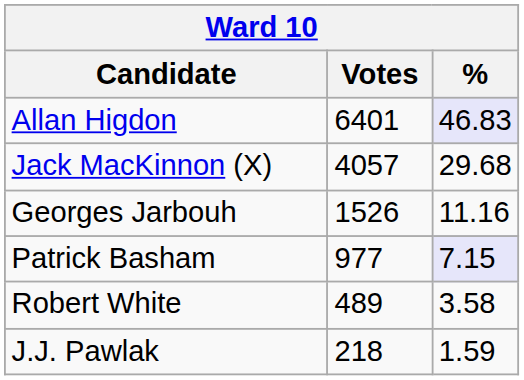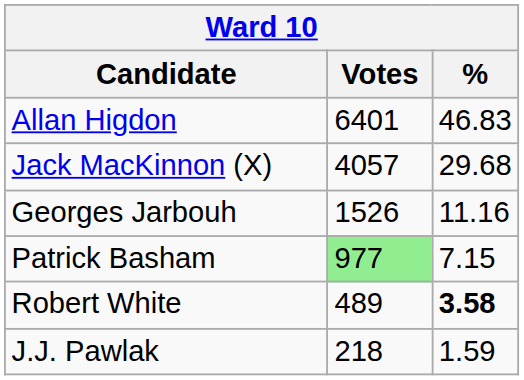(475, 119) lavender background -> (475, 119) no background
(359, 258) no background -> (359, 258) lightgreen background
(467, 258) lavender background -> (467, 258) no background
(467, 304) normal -> (467, 304) bold
